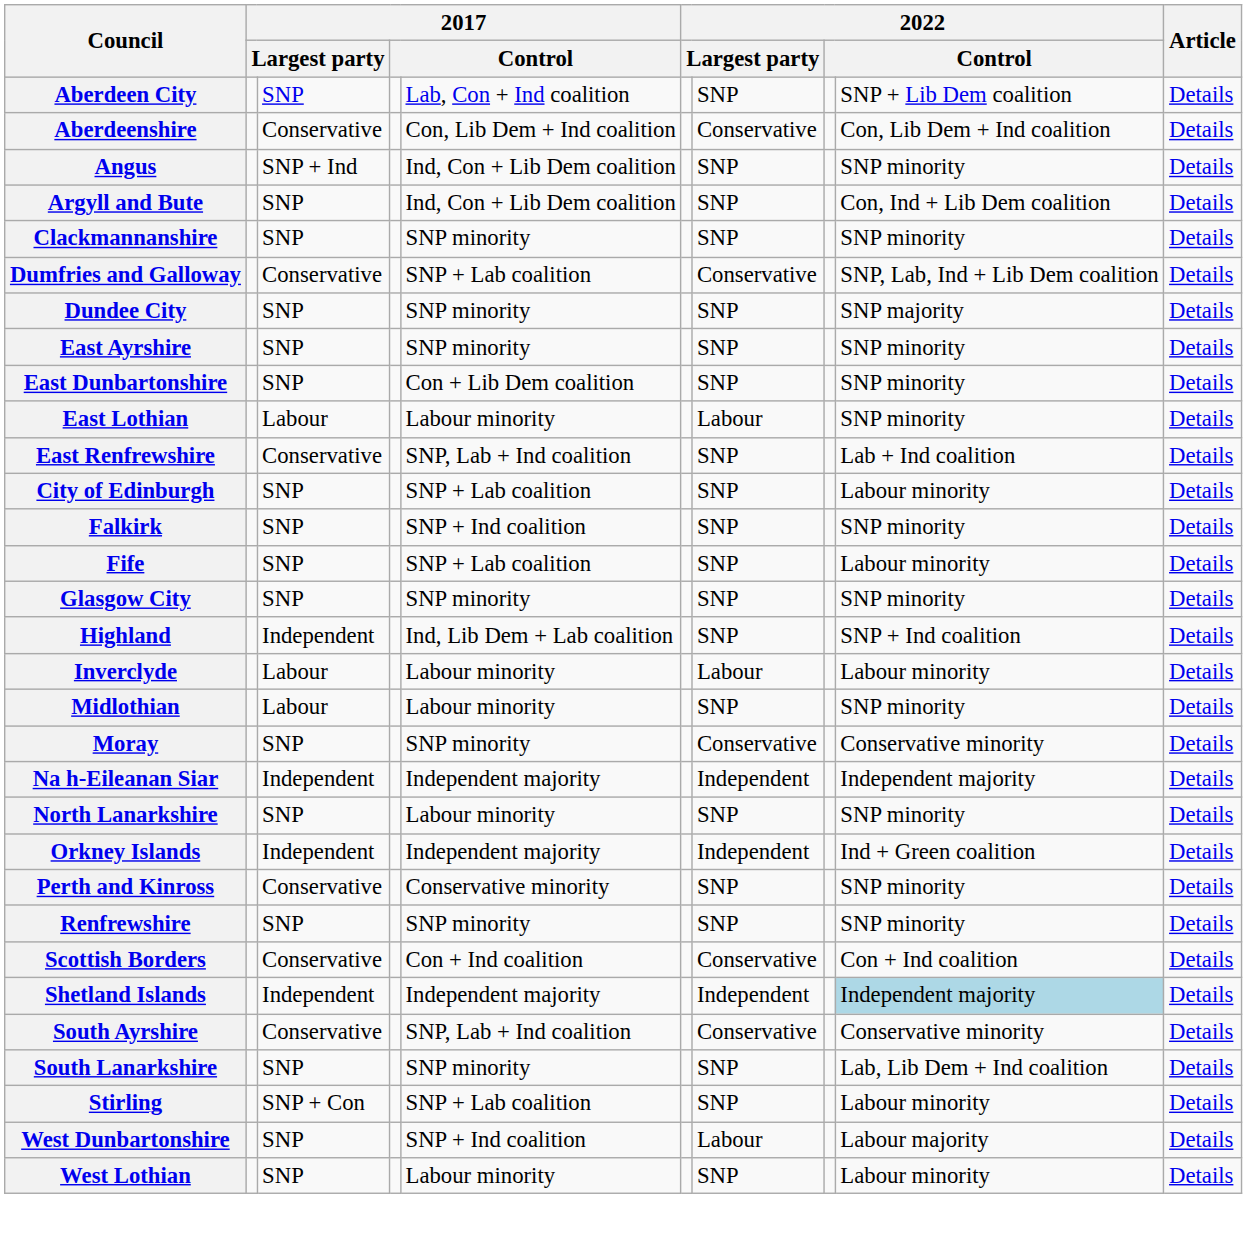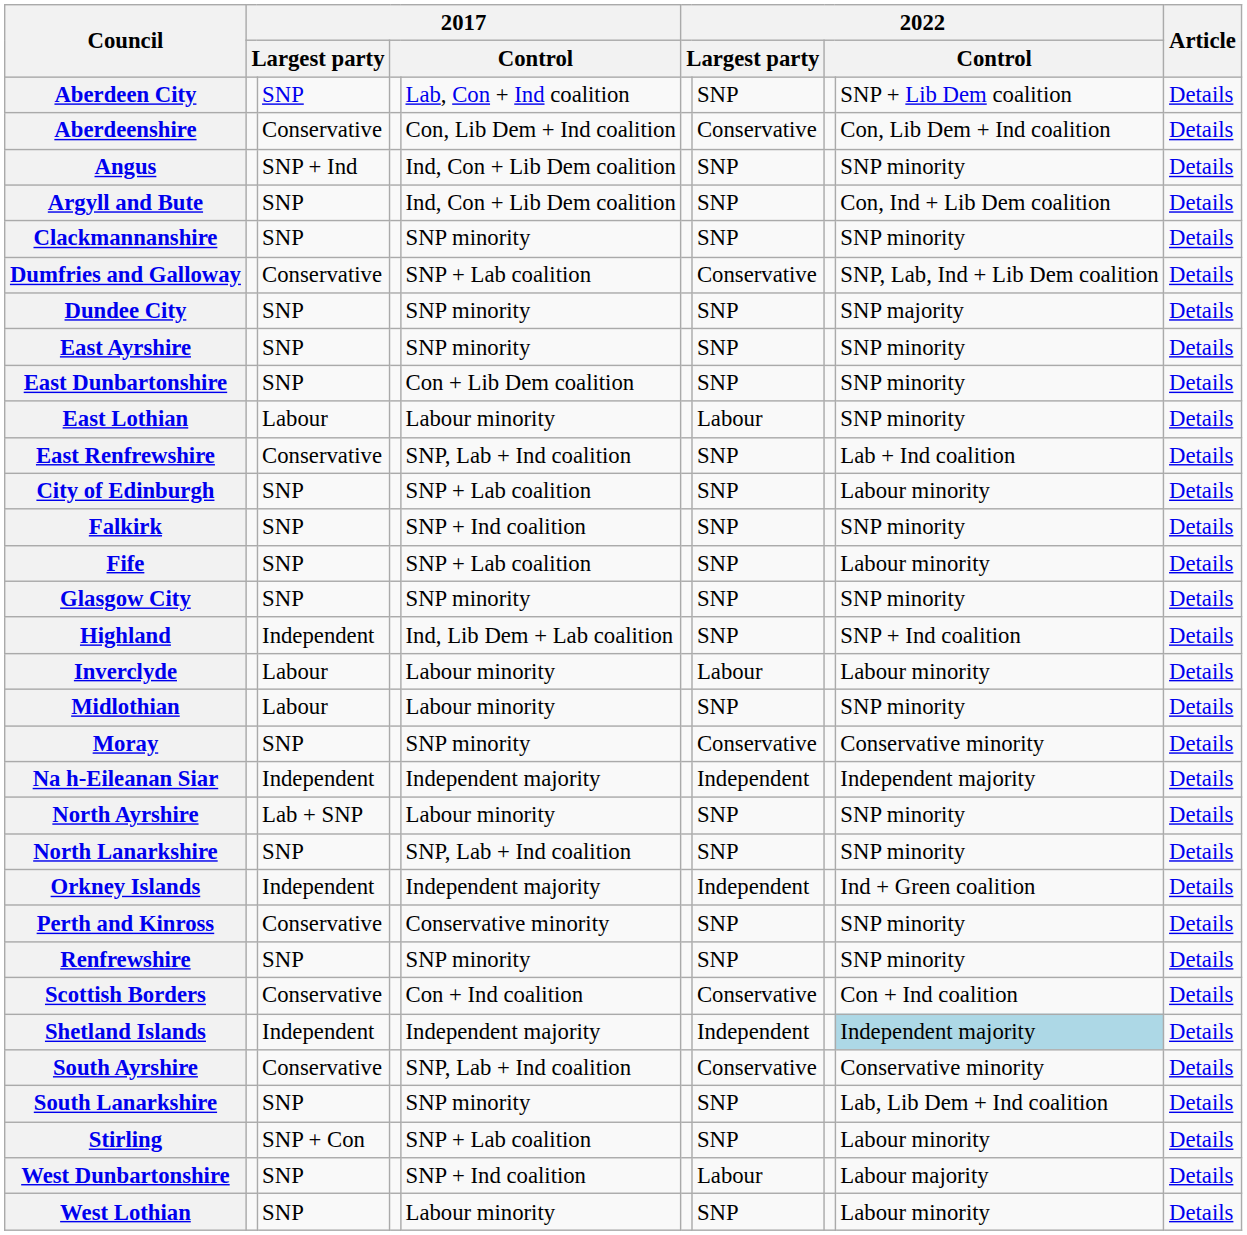+ row: (125, 815)
(480, 815) Labour minority -> (518, 851) SNP, Lab + Ind coalition
